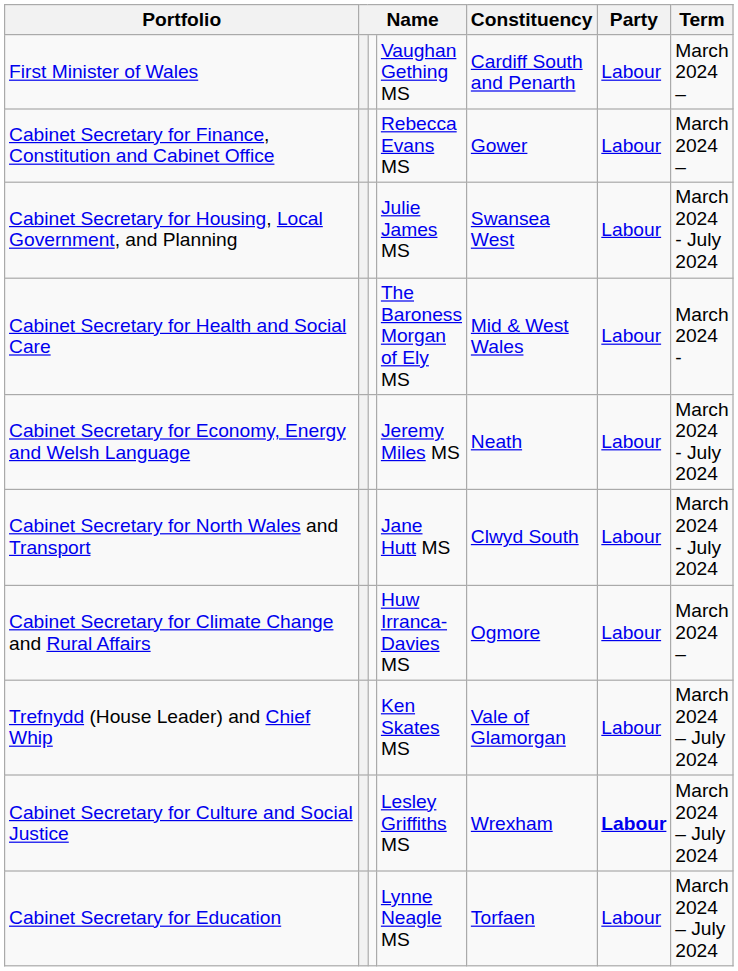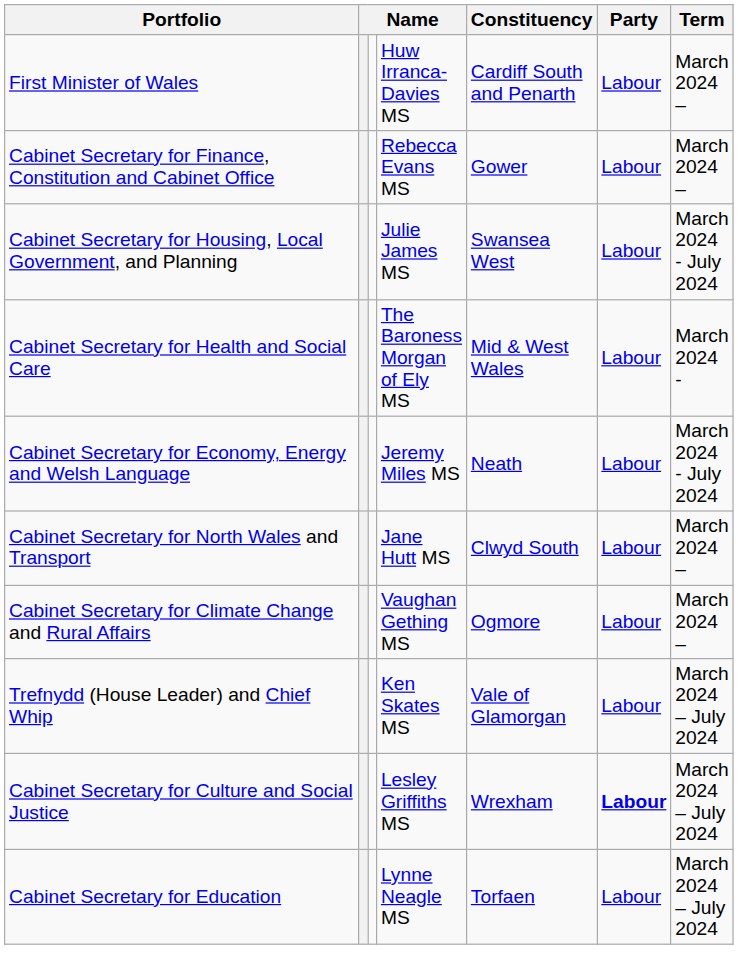(419, 71) Vaughan Gething MS -> (414, 82) Huw Irranca-Davies MS
(702, 537) March 2024 - July 2024 -> (702, 548) March 2024 –
(414, 632) Huw Irranca-Davies MS -> (419, 621) Vaughan Gething MS
